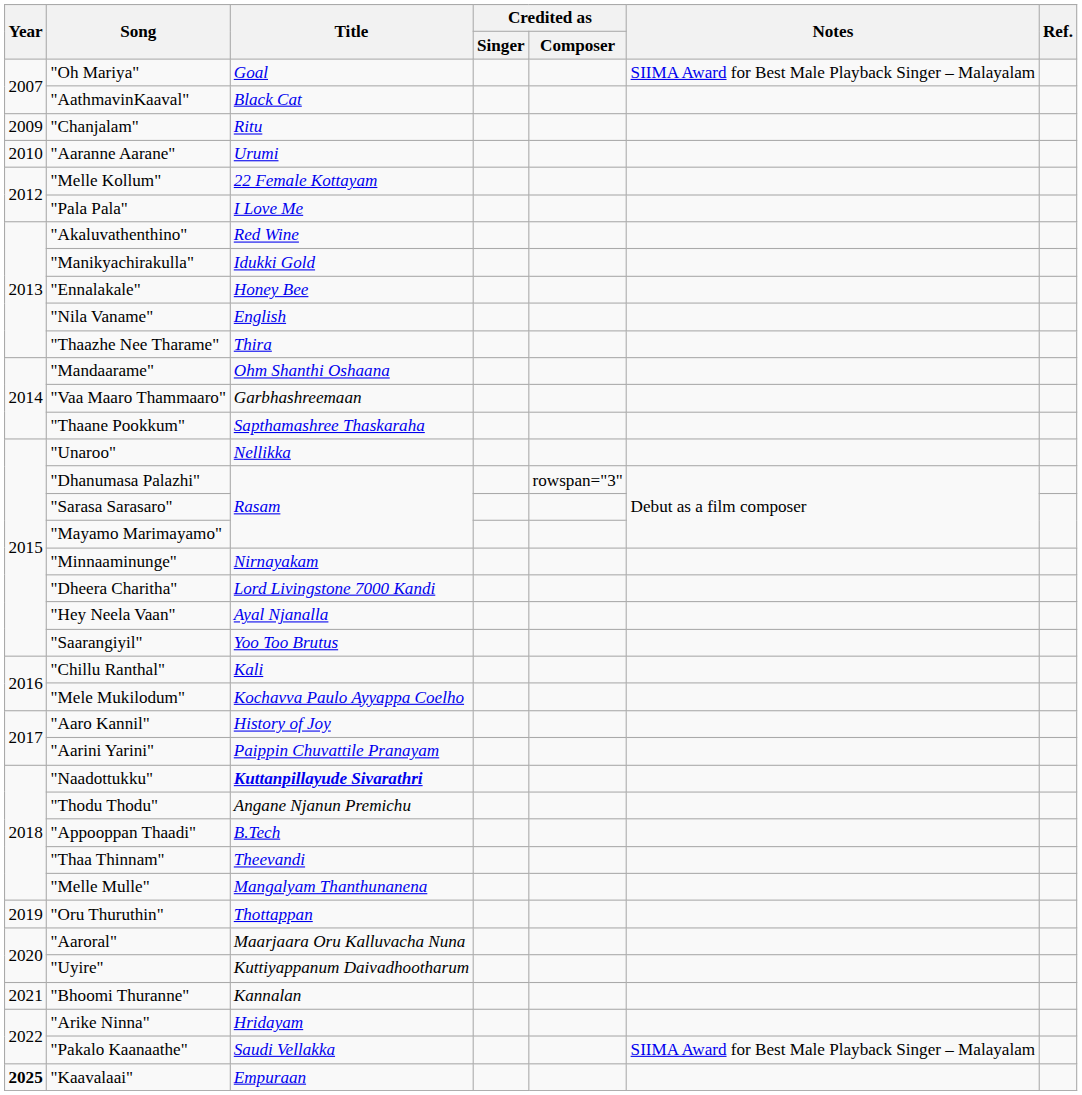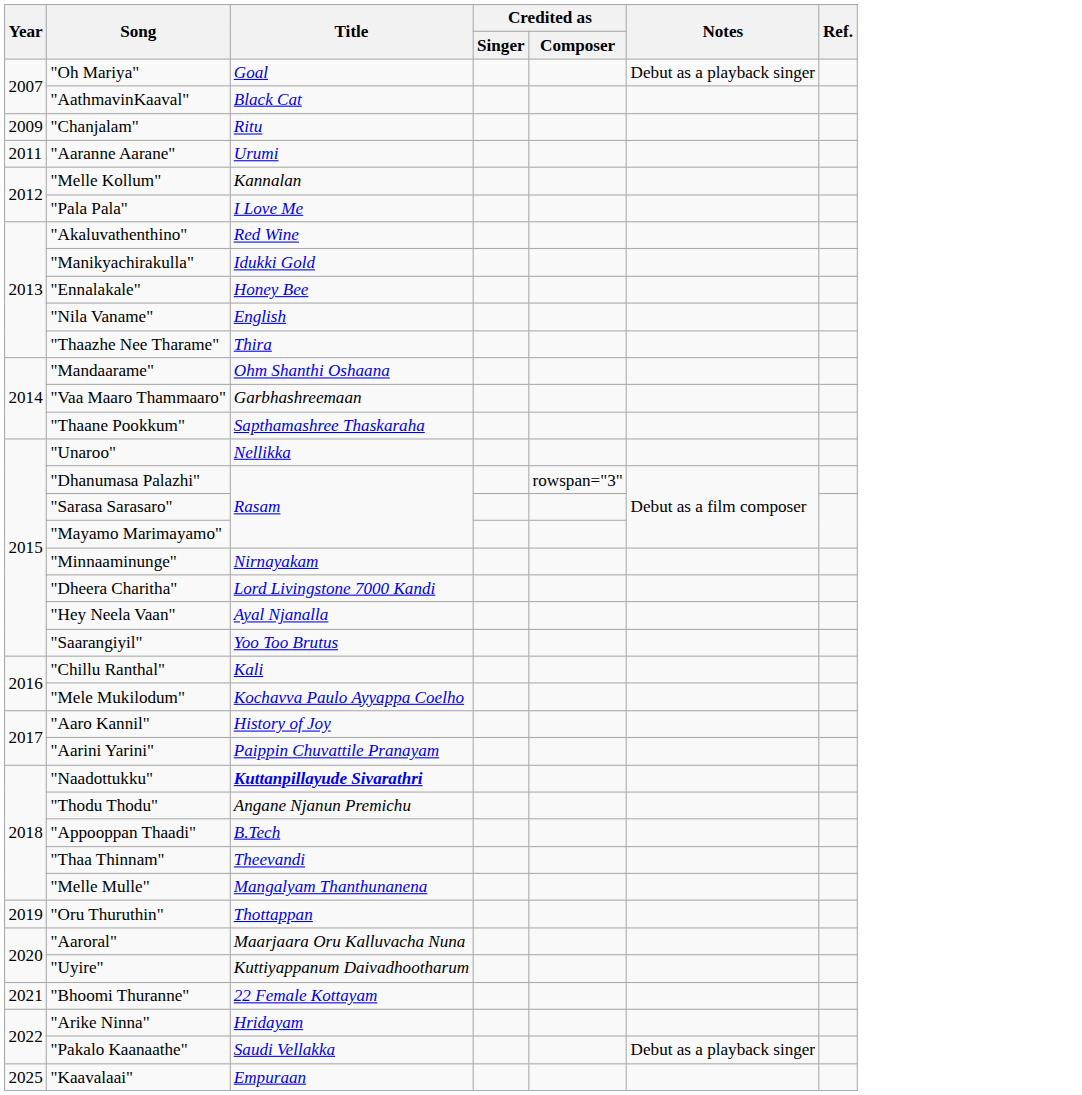(833, 72) SIIMA Award for Best Male Playback Singer – Malayalam -> (723, 72) Debut as a playback singer
(26, 153) 2010 -> (25, 153) 2011
(306, 180) 22 Female Kottayam -> (268, 180) Kannalan
(268, 995) Kannalan -> (306, 995) 22 Female Kottayam
(833, 1049) SIIMA Award for Best Male Playback Singer – Malayalam -> (723, 1049) Debut as a playback singer
(26, 1076) bold -> (26, 1076) normal
